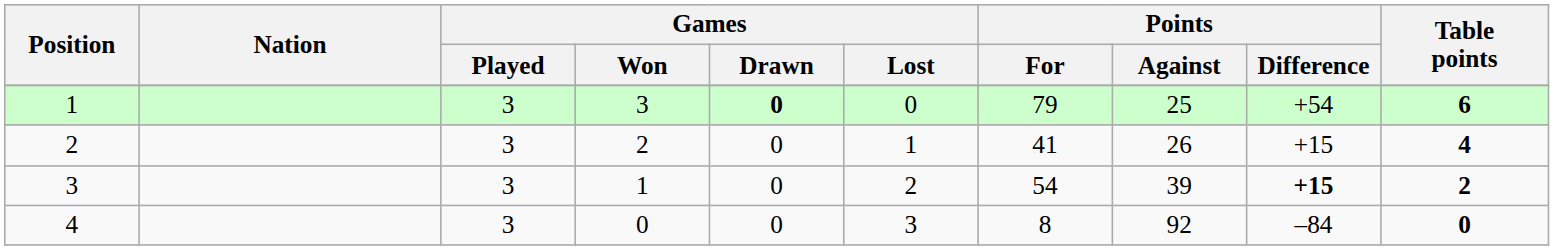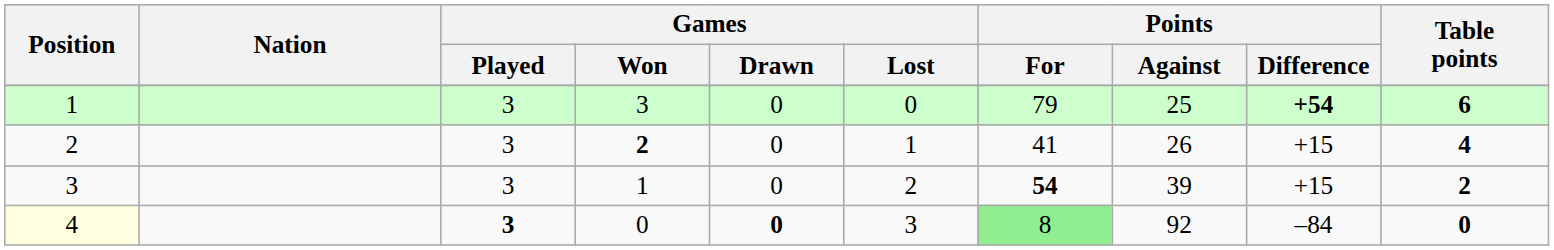(777, 104) bold -> (777, 104) normal
(1313, 104) normal -> (1313, 104) bold
(642, 144) normal -> (642, 144) bold
(1045, 184) normal -> (1045, 184) bold
(1313, 184) bold -> (1313, 184) normal
(72, 225) no background -> (72, 225) lightyellow background
(508, 225) normal -> (508, 225) bold
(777, 225) normal -> (777, 225) bold
(1045, 225) no background -> (1045, 225) lightgreen background
